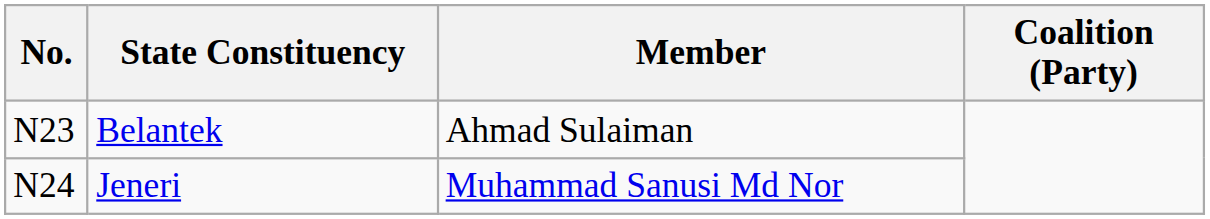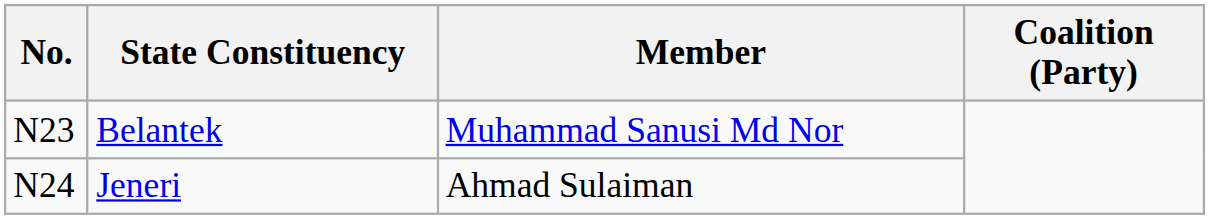(569, 128) Ahmad Sulaiman -> (644, 128) Muhammad Sanusi Md Nor
(644, 185) Muhammad Sanusi Md Nor -> (569, 185) Ahmad Sulaiman
